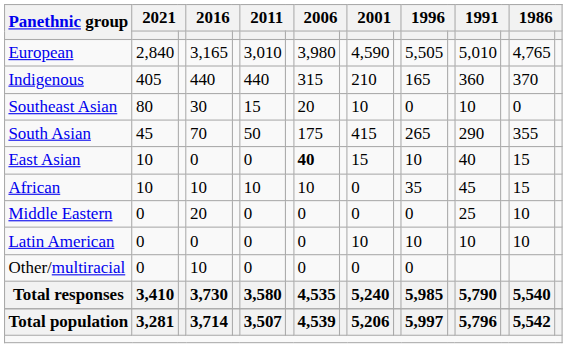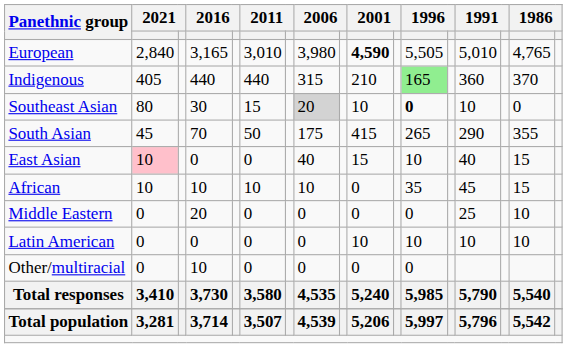(370, 52) normal -> (370, 52) bold
(418, 79) no background -> (418, 79) lightgreen background
(306, 106) no background -> (306, 106) lightgrey background
(409, 106) normal -> (409, 106) bold
(145, 160) no background -> (145, 160) pink background
(306, 160) bold -> (306, 160) normal
